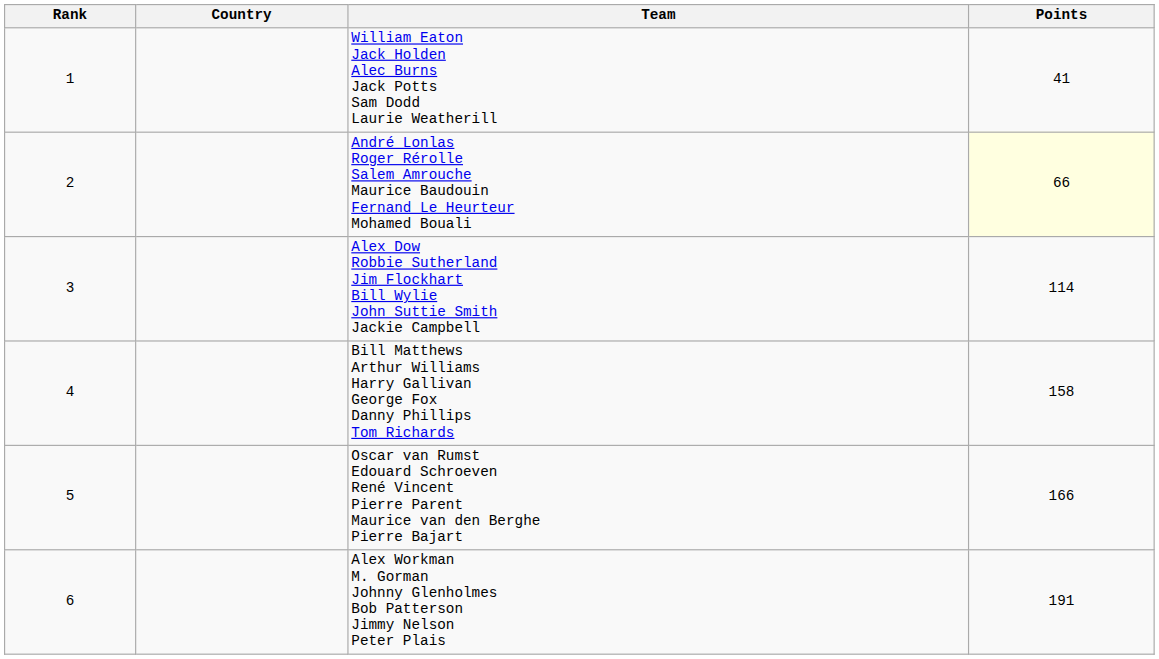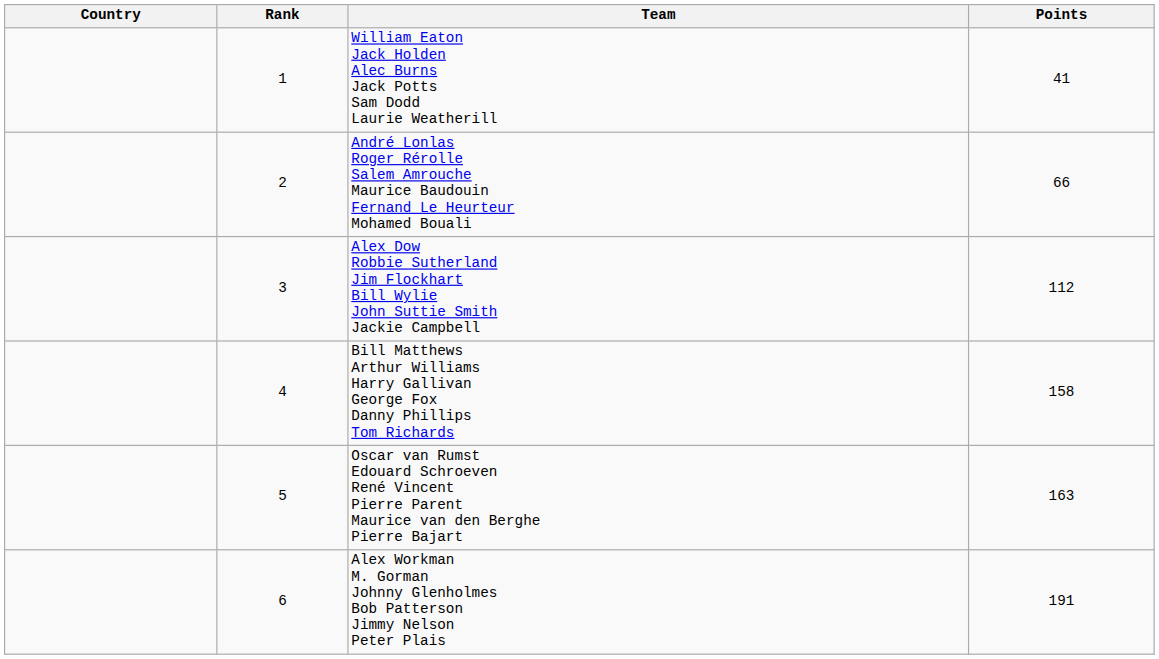columns swapped: (70, 16) <-> (242, 16)
(1061, 185) lightyellow background -> (1061, 185) no background
(1061, 289) 114 -> (1061, 289) 112
(1061, 498) 166 -> (1061, 498) 163
